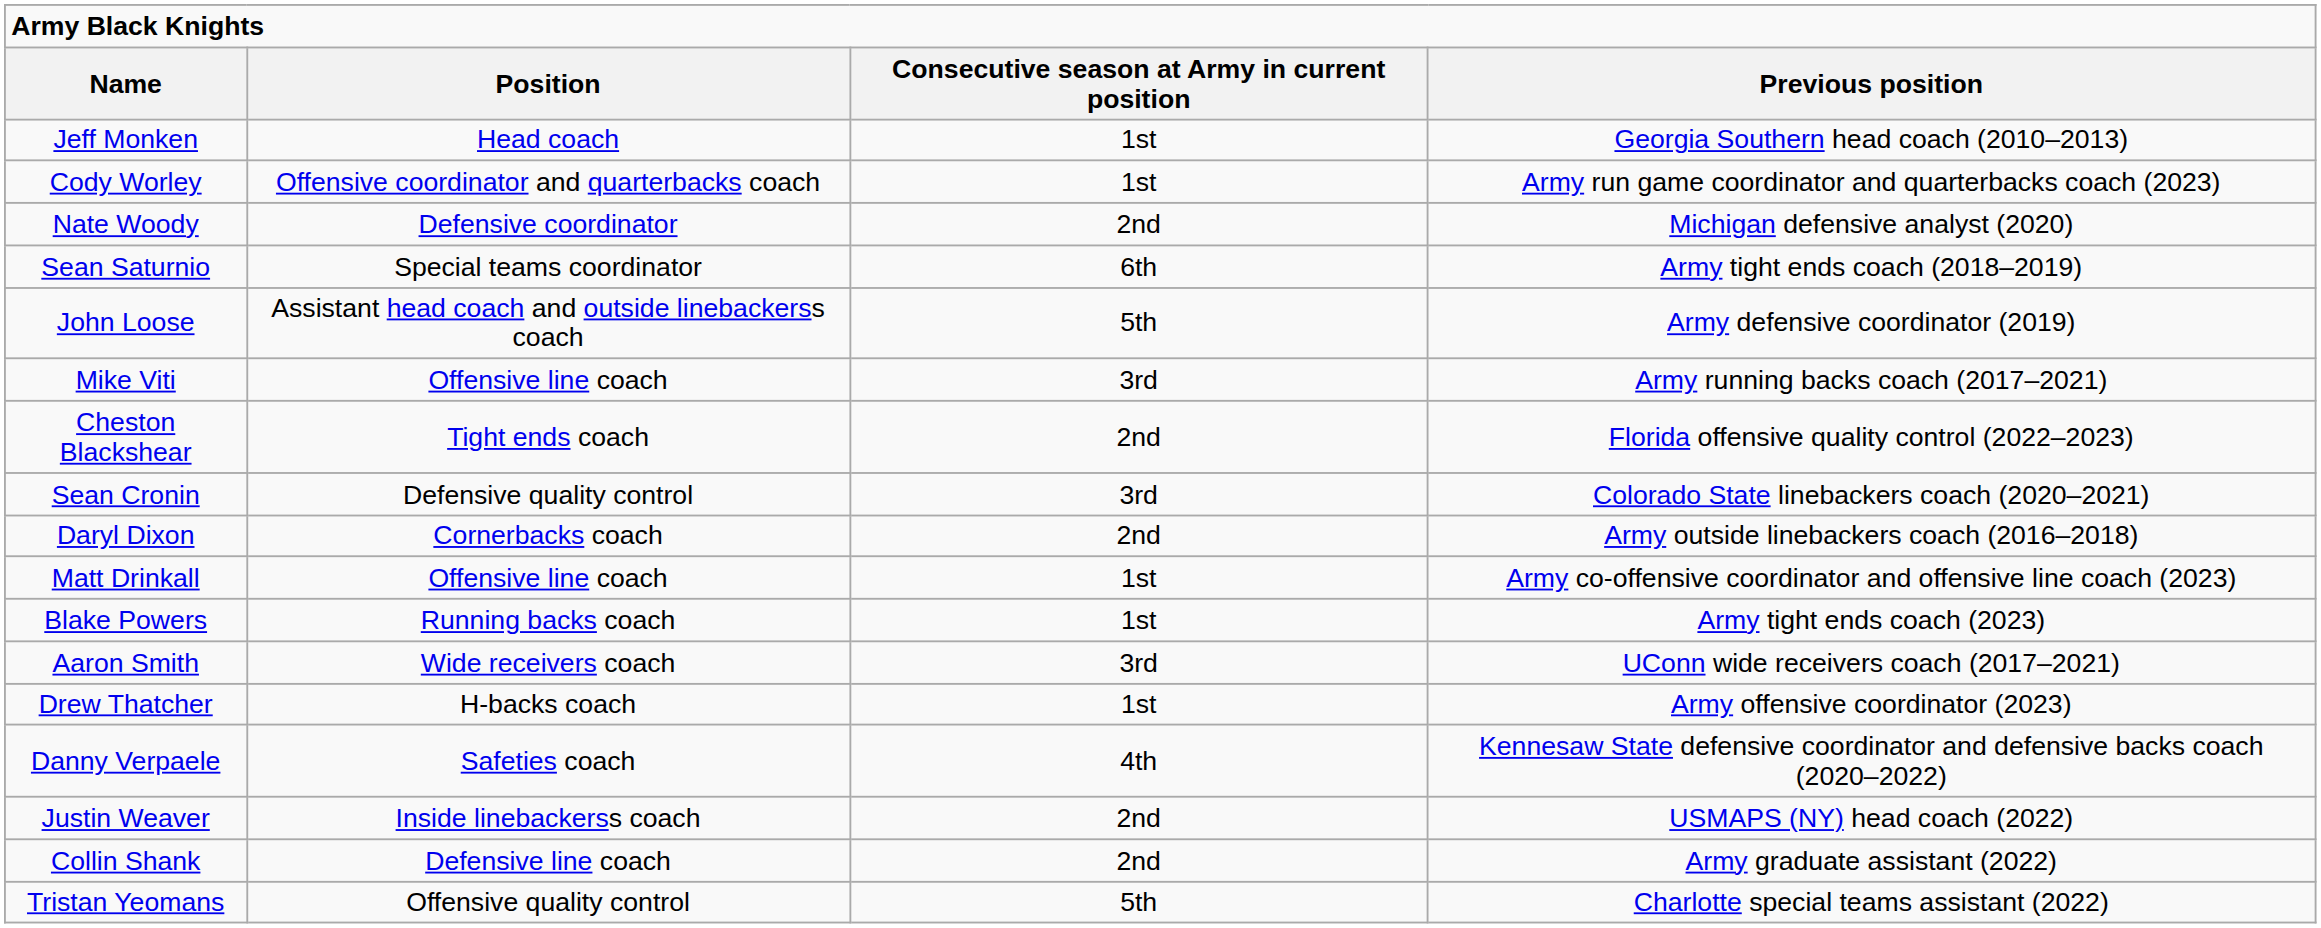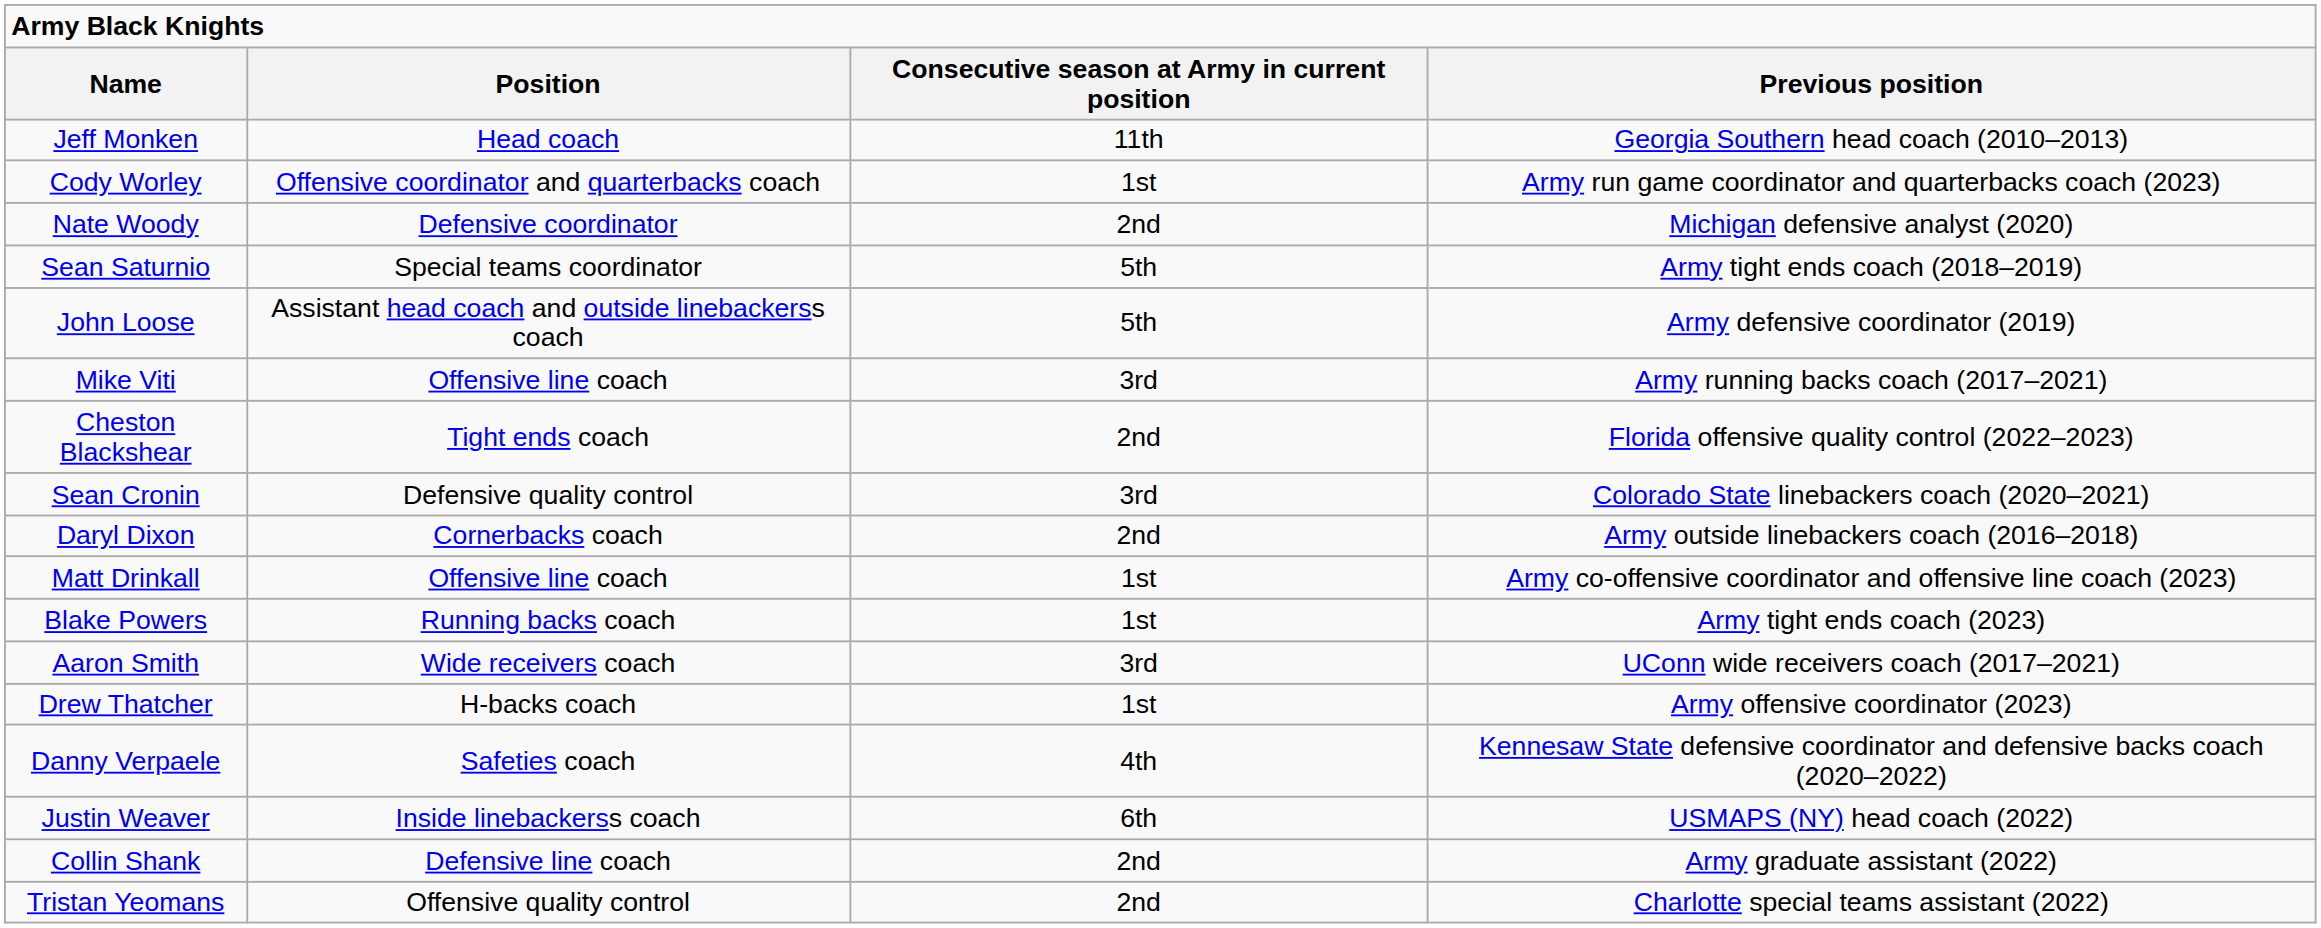(1139, 140) 1st -> (1139, 140) 11th
(1139, 266) 6th -> (1139, 266) 5th
(1139, 818) 2nd -> (1139, 818) 6th
(1139, 902) 5th -> (1139, 902) 2nd
